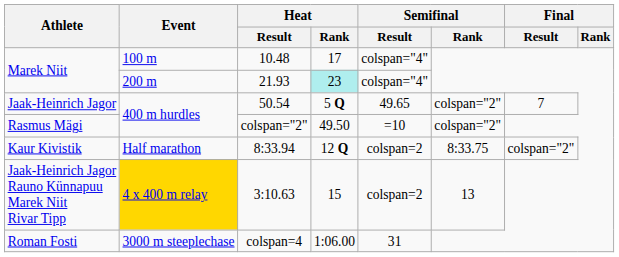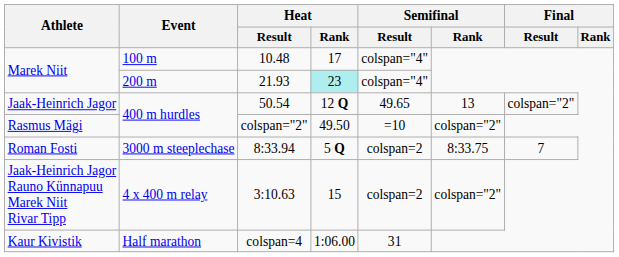(334, 104) 5 Q -> (334, 104) 12 Q
(468, 104) colspan="2" -> (468, 104) 13
(541, 104) 7 -> (541, 104) colspan="2"
(45, 148) Kaur Kivistik -> (42, 148) Roman Fosti
(162, 148) Half marathon -> (179, 148) 3000 m steeplechase
(334, 148) 12 Q -> (334, 148) 5 Q
(541, 148) colspan="2" -> (541, 148) 7
(165, 195) gold background -> (165, 195) no background
(468, 195) 13 -> (468, 195) colspan="2"
(42, 241) Roman Fosti -> (45, 241) Kaur Kivistik
(179, 241) 3000 m steeplechase -> (162, 241) Half marathon
